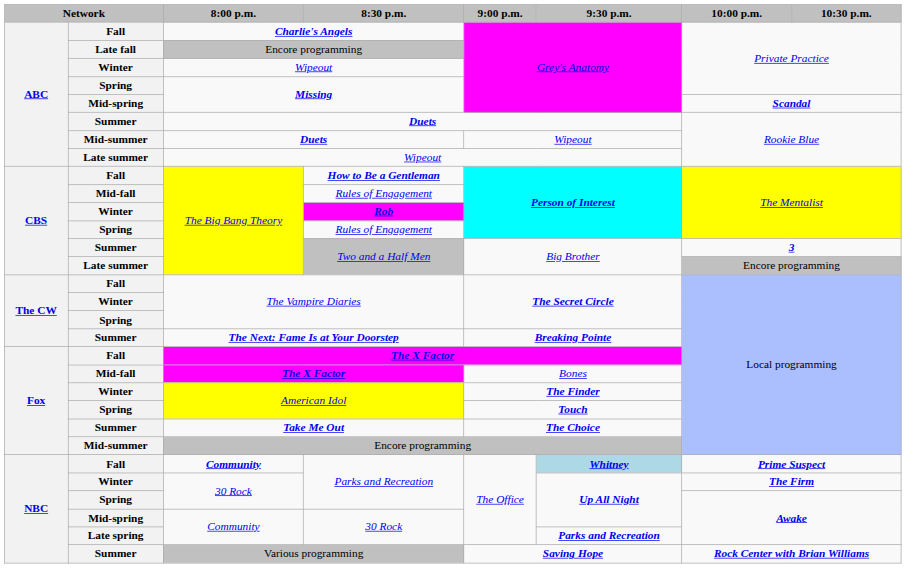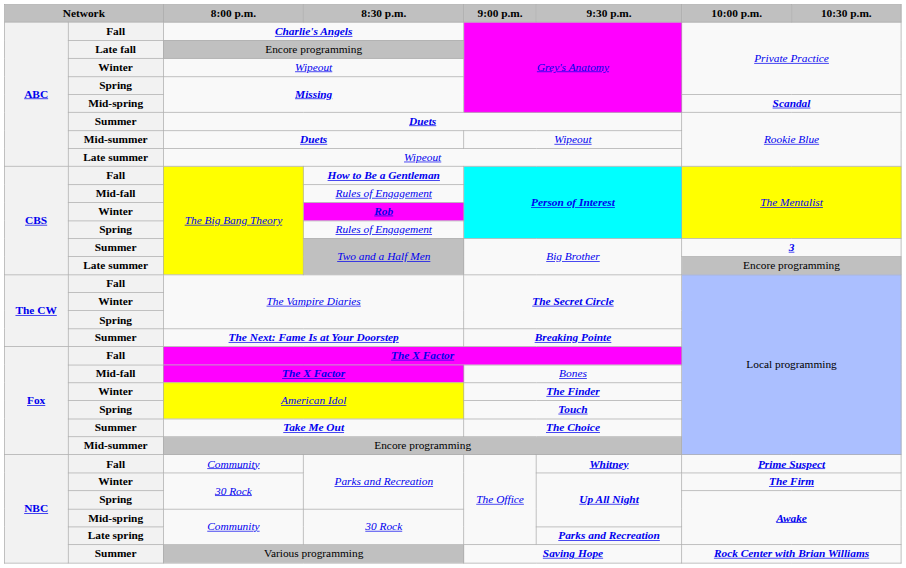(233, 463) bold -> (233, 463) normal
(609, 463) lightblue background -> (609, 463) no background
